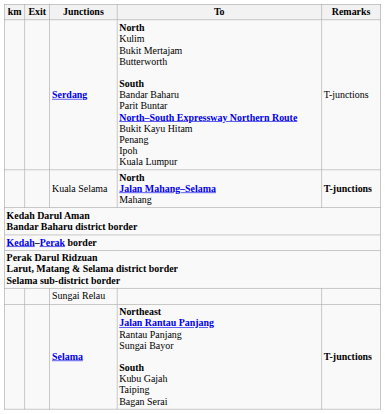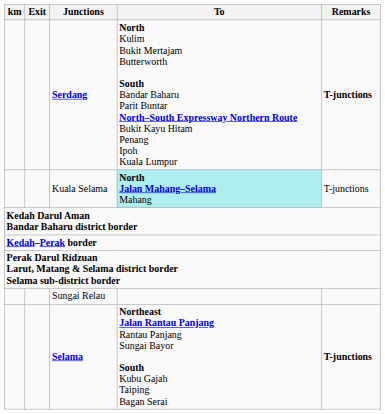(346, 95) normal -> (348, 95) bold
(168, 188) no background -> (168, 188) paleturquoise background
(348, 188) bold -> (346, 188) normal
